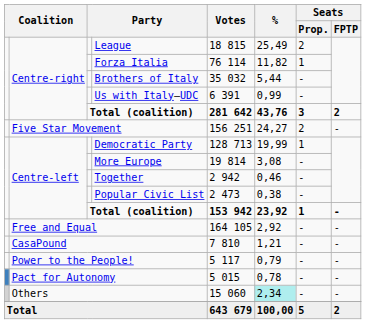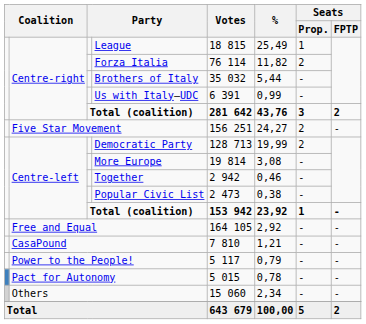(301, 46) 2 -> (301, 46) 1
(301, 62) 1 -> (301, 62) 2
(301, 145) 1 -> (301, 145) 2
(269, 294) paleturquoise background -> (269, 294) no background
